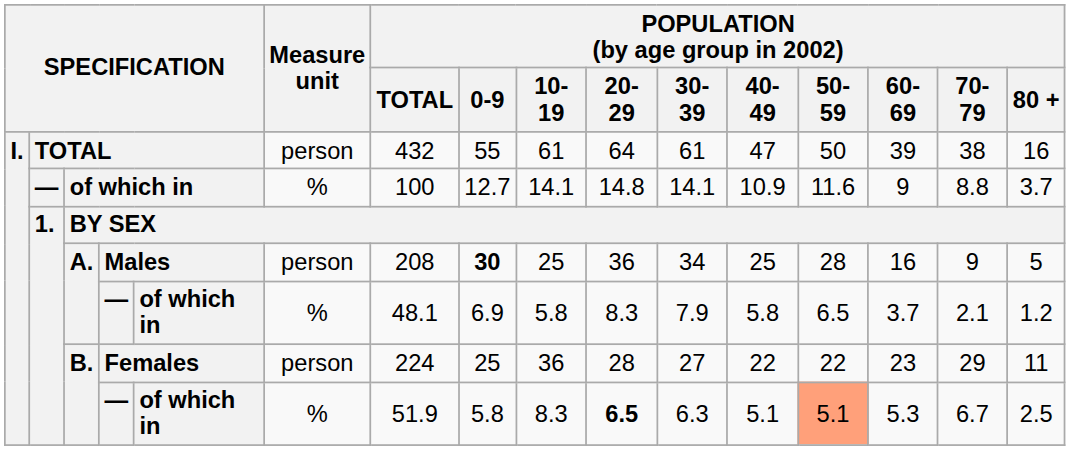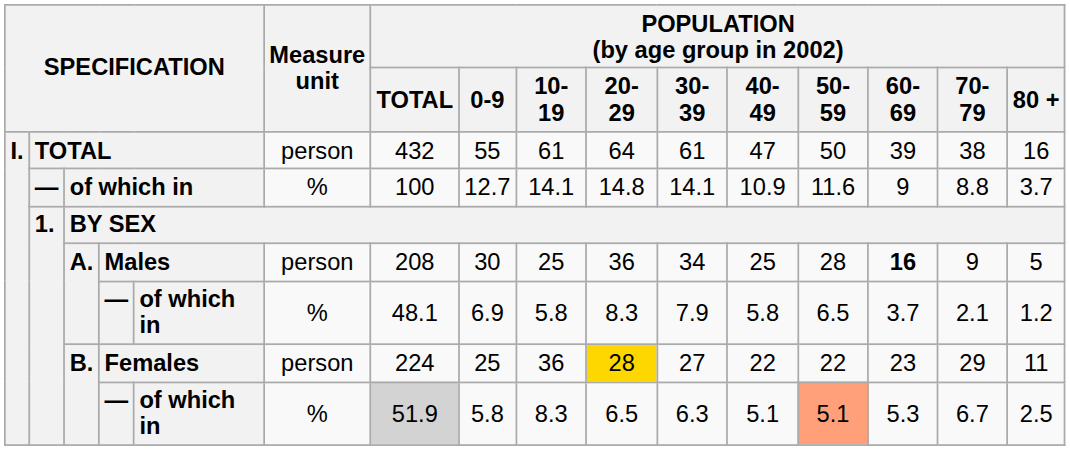(487, 262) bold -> (487, 262) normal
(903, 262) normal -> (903, 262) bold
(622, 363) no background -> (622, 363) gold background
(415, 413) no background -> (415, 413) lightgrey background
(622, 413) bold -> (622, 413) normal
